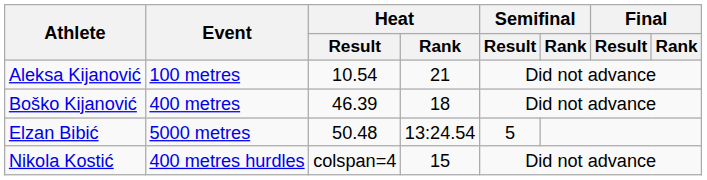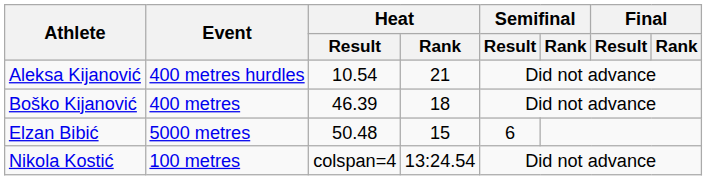(195, 75) 100 metres -> (227, 75) 400 metres hurdles
(440, 132) 13:24.54 -> (440, 132) 15
(510, 132) 5 -> (510, 132) 6
(227, 161) 400 metres hurdles -> (195, 161) 100 metres
(440, 161) 15 -> (440, 161) 13:24.54
